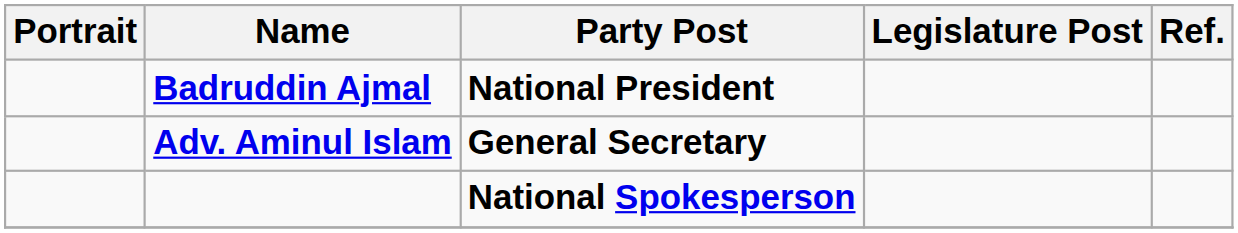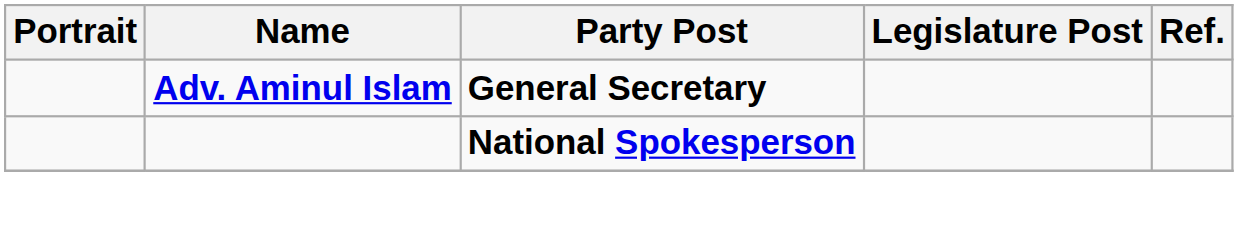- row: (292, 87)
